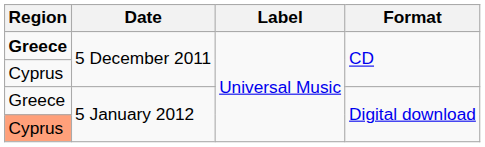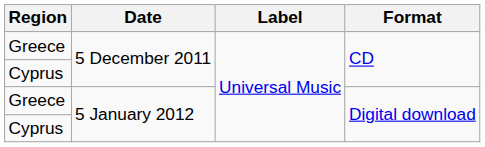(38, 45) bold -> (37, 45) normal
(36, 127) lightsalmon background -> (36, 127) no background
